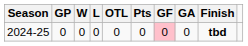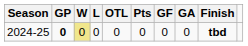(63, 31) normal -> (63, 31) bold
(82, 31) no background -> (82, 31) khaki background
(165, 31) pink background -> (165, 31) no background
